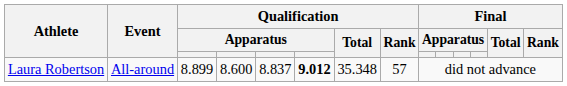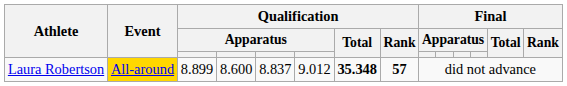(143, 69) no background -> (143, 69) gold background
(314, 69) bold -> (314, 69) normal
(357, 69) normal -> (357, 69) bold
(400, 69) normal -> (400, 69) bold
